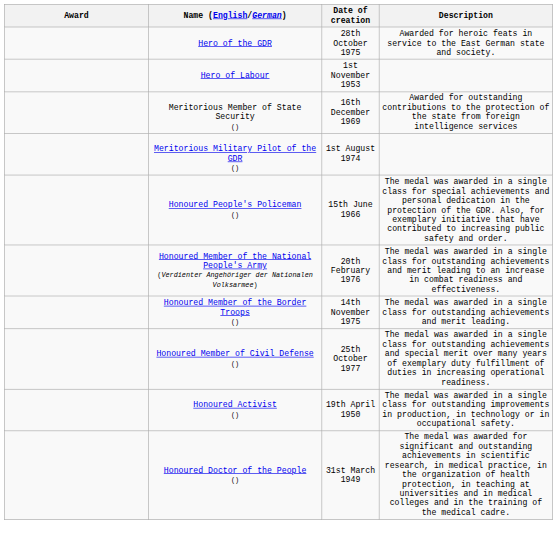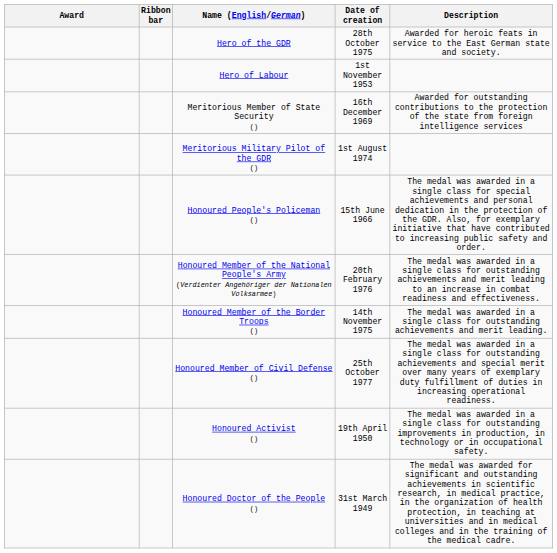+ column: (156, 16)
